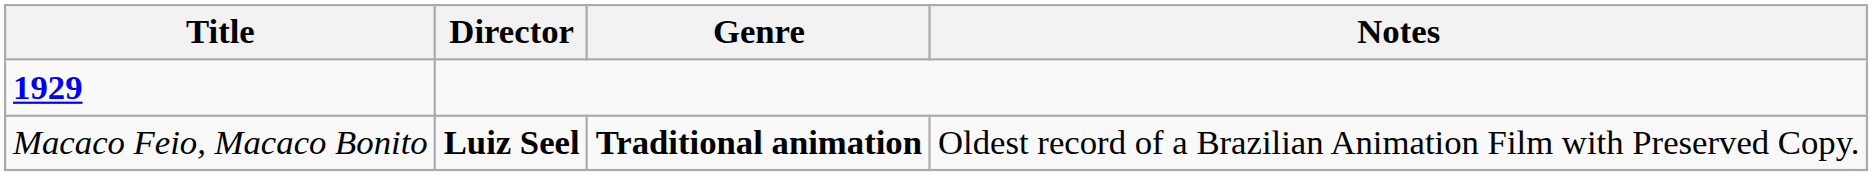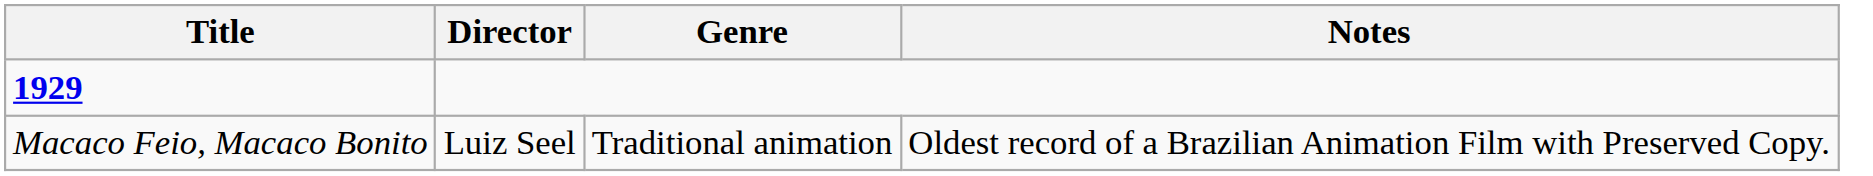(512, 142) bold -> (510, 142) normal
(759, 142) bold -> (742, 142) normal
